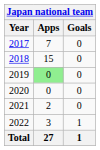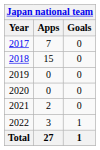(48, 75) lightgreen background -> (48, 75) no background
